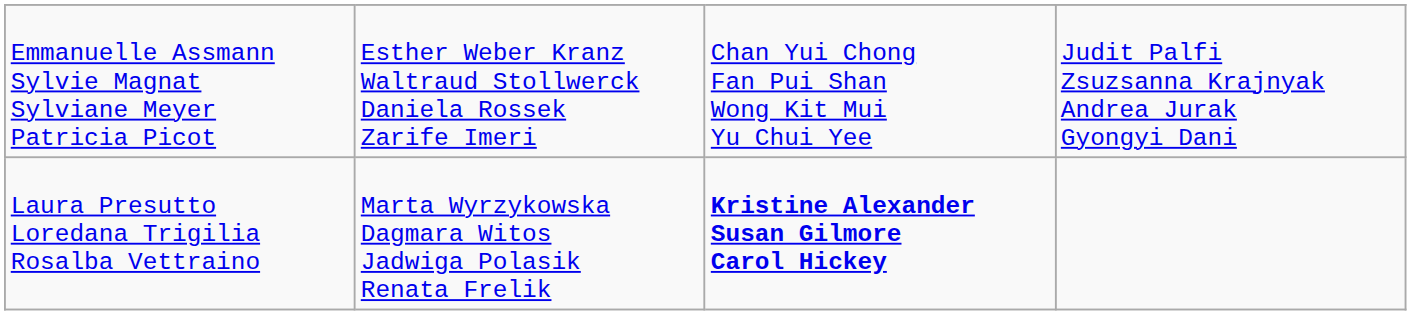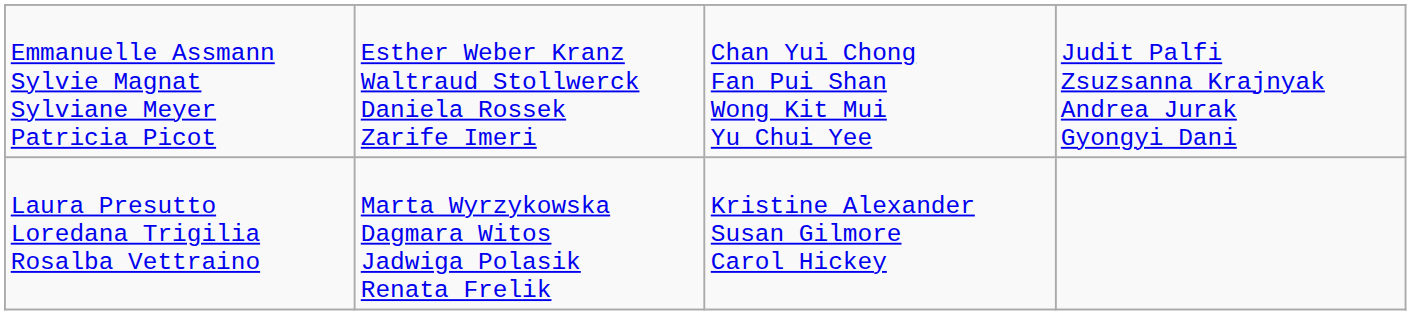(843, 234) bold -> (843, 234) normal
